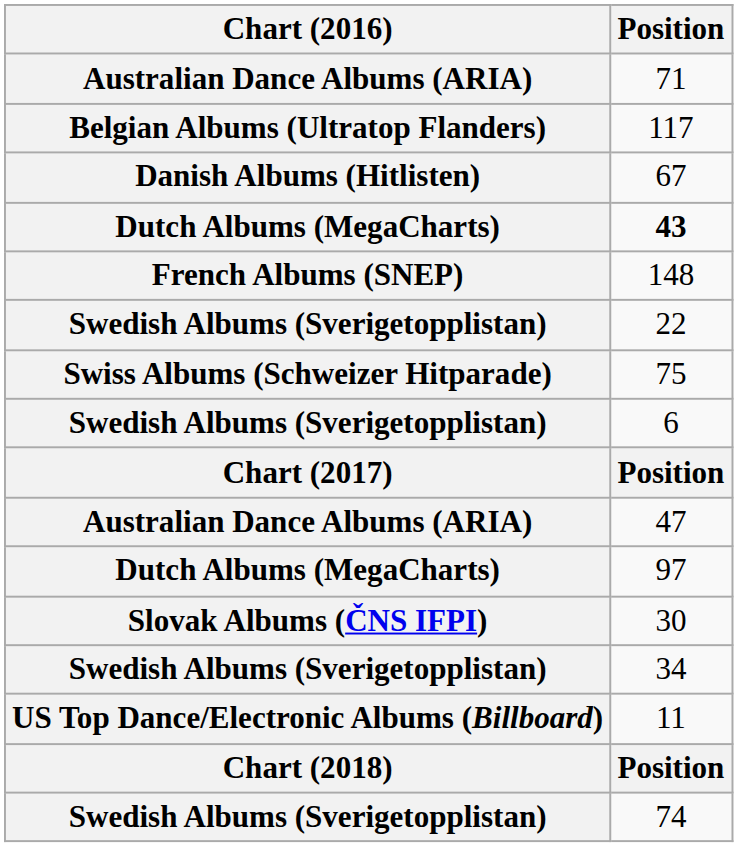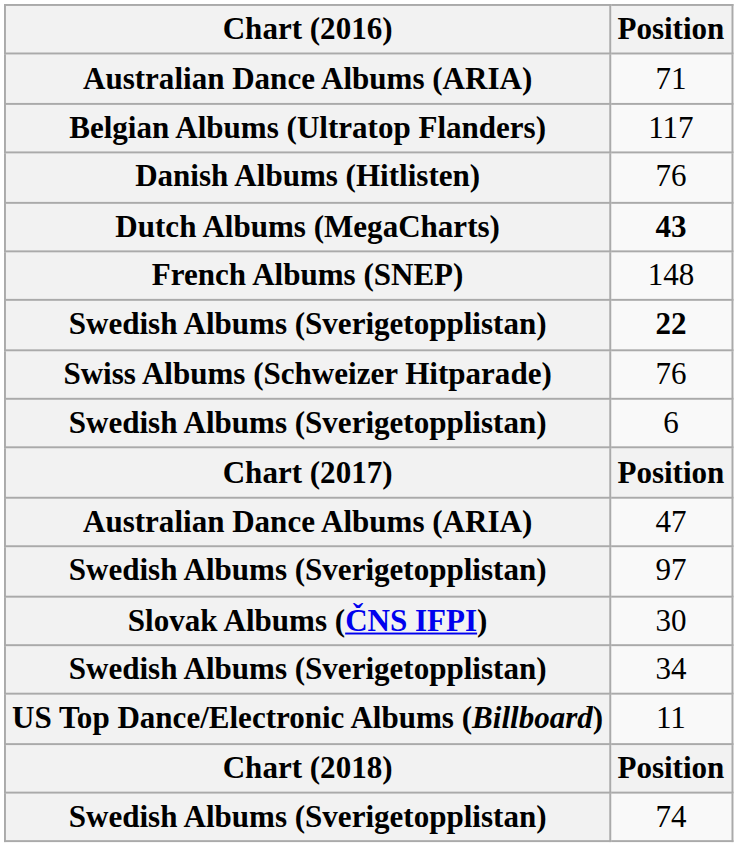(671, 176) 67 -> (671, 176) 76
(671, 324) normal -> (671, 324) bold
(671, 373) 75 -> (671, 373) 76
(308, 570) Dutch Albums (MegaCharts) -> (308, 570) Swedish Albums (Sverigetopplistan)
